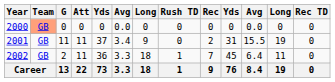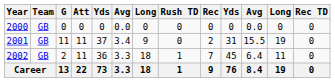(43, 26) lightsalmon background -> (43, 26) no background
